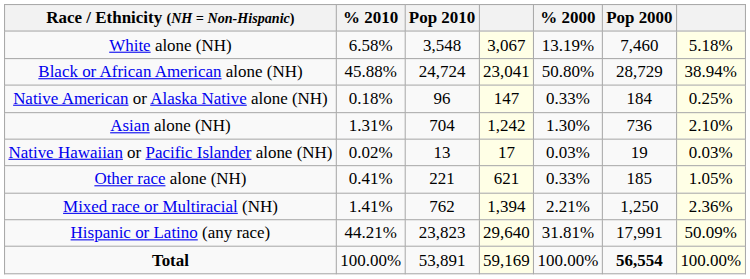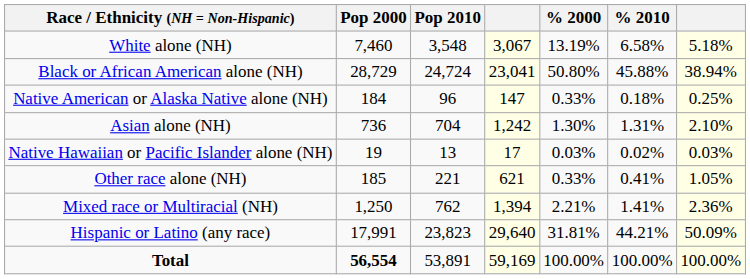columns swapped: (639, 17) <-> (371, 17)
